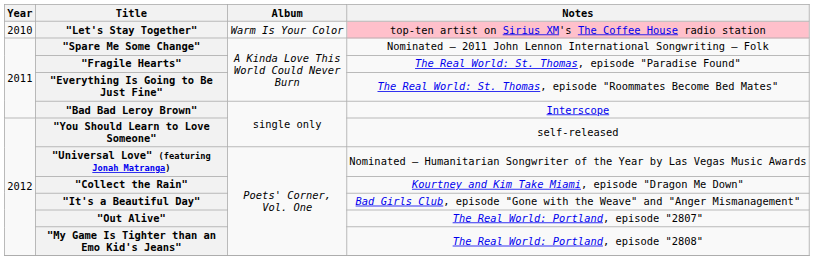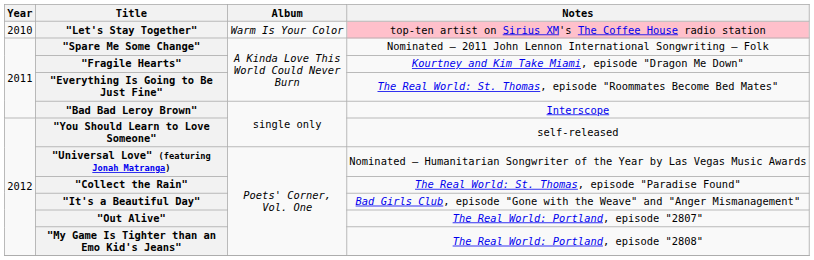(578, 64) The Real World: St. Thomas, episode "Paradise Found" -> (578, 64) Kourtney and Kim Take Miami, episode "Dragon Me Down"
(578, 184) Kourtney and Kim Take Miami, episode "Dragon Me Down" -> (578, 184) The Real World: St. Thomas, episode "Paradise Found"
